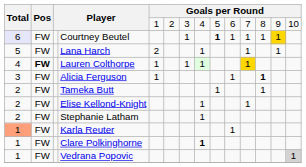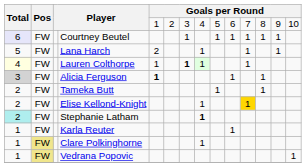(217, 37) bold -> (217, 37) normal
(278, 37) gold background -> (278, 37) no background
(18, 64) no background -> (18, 64) lightyellow background
(42, 64) bold -> (42, 64) normal
(187, 64) normal -> (187, 64) bold
(248, 64) gold background -> (248, 64) no background
(18, 77) no background -> (18, 77) lightgrey background
(156, 77) normal -> (156, 77) bold
(263, 77) bold -> (263, 77) normal
(248, 103) no background -> (248, 103) gold background
(18, 117) no background -> (18, 117) paleturquoise background
(202, 117) normal -> (202, 117) bold
(18, 130) lightsalmon background -> (18, 130) no background
(42, 143) no background -> (42, 143) khaki background
(202, 143) bold -> (202, 143) normal
(42, 156) no background -> (42, 156) khaki background
(294, 156) lightgrey background -> (294, 156) no background
